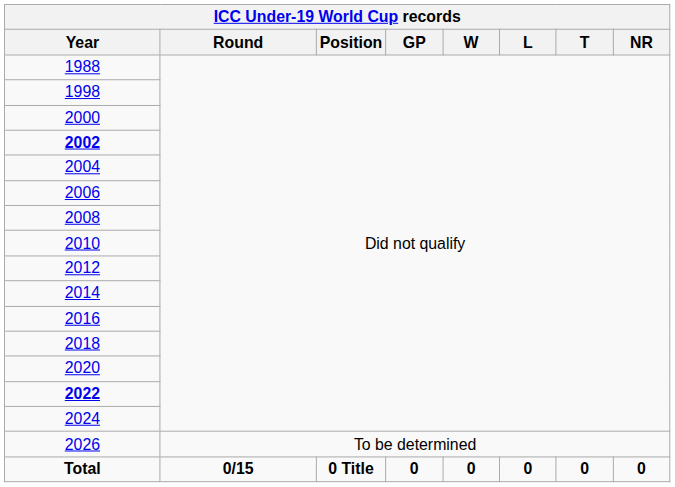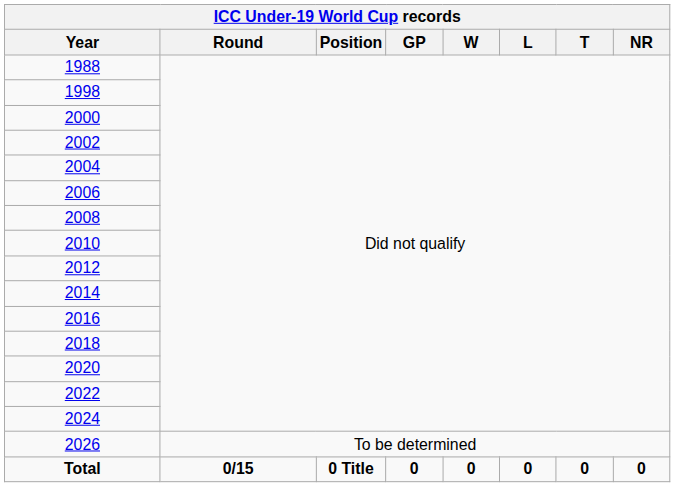(82, 142) bold -> (82, 142) normal
(82, 393) bold -> (82, 393) normal
